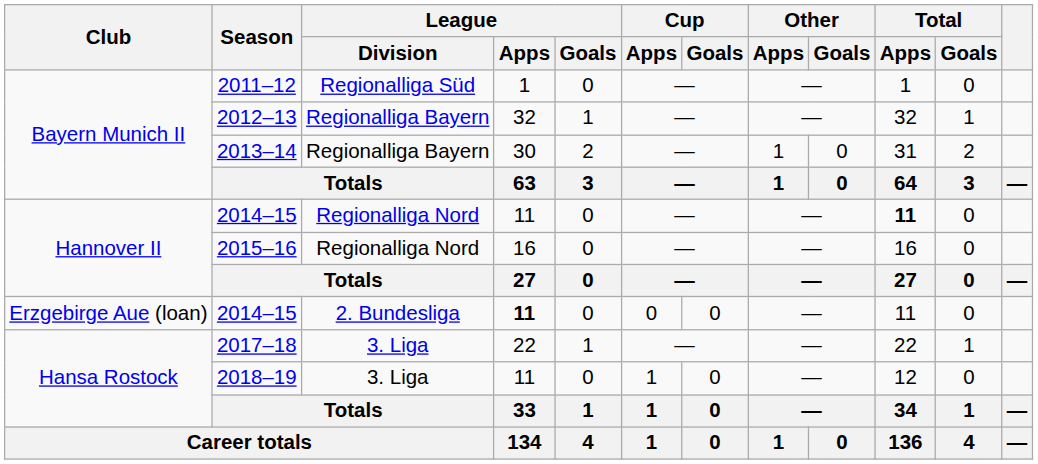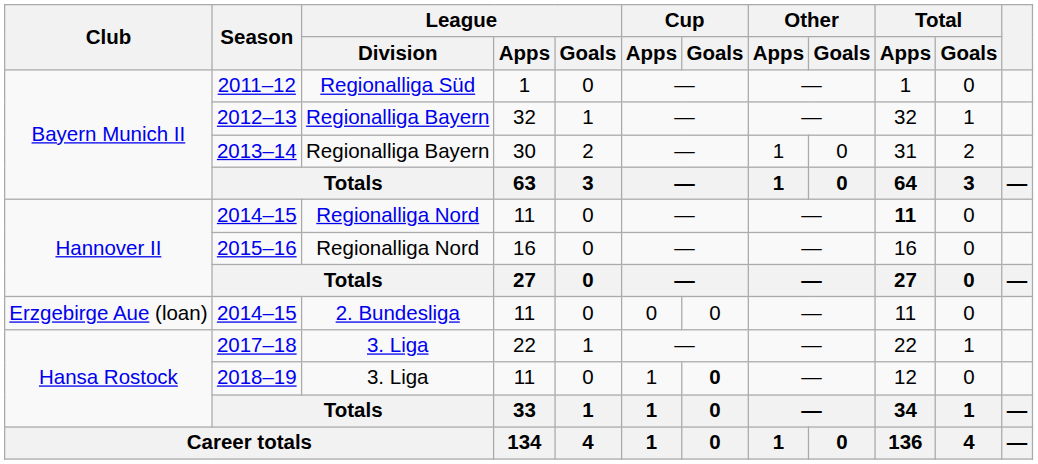(524, 313) bold -> (524, 313) normal
(715, 378) normal -> (715, 378) bold
